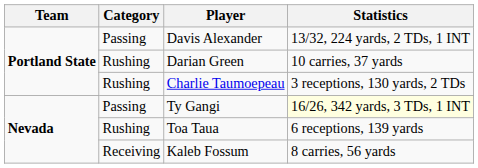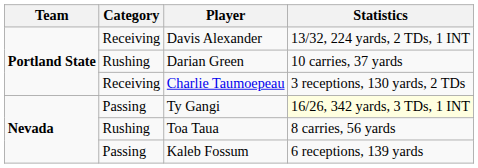(124, 38) Passing -> (131, 38) Receiving
(126, 83) Rushing -> (131, 83) Receiving
(357, 128) 6 receptions, 139 yards -> (343, 128) 8 carries, 56 yards
(131, 151) Receiving -> (124, 151) Passing
(343, 151) 8 carries, 56 yards -> (357, 151) 6 receptions, 139 yards
